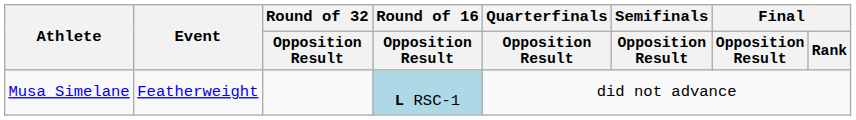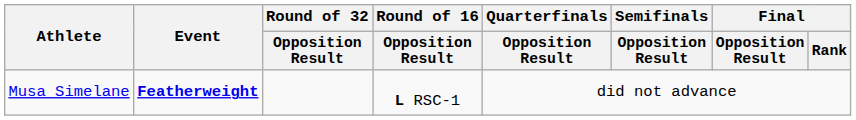(198, 92) normal -> (198, 92) bold
(427, 101) lightblue background -> (427, 101) no background
